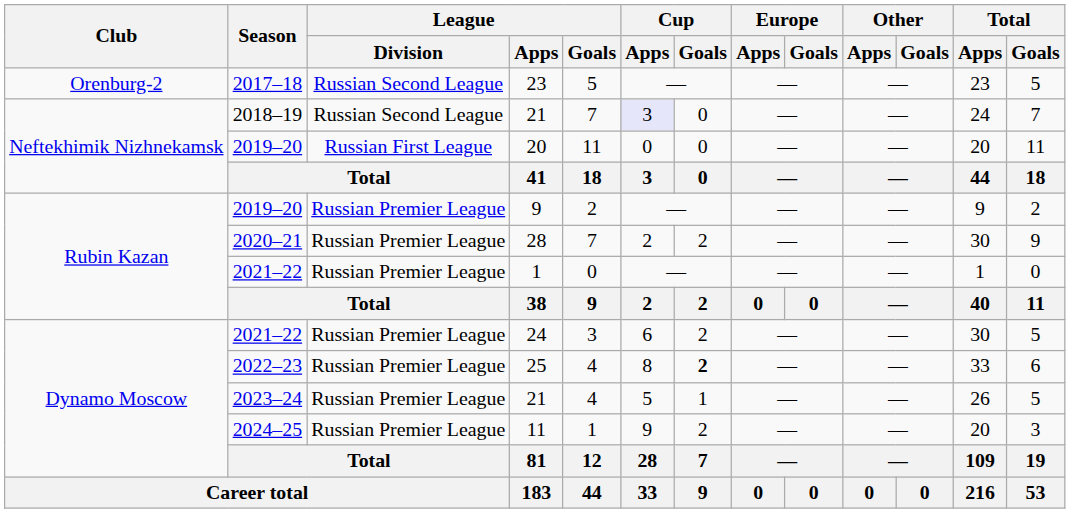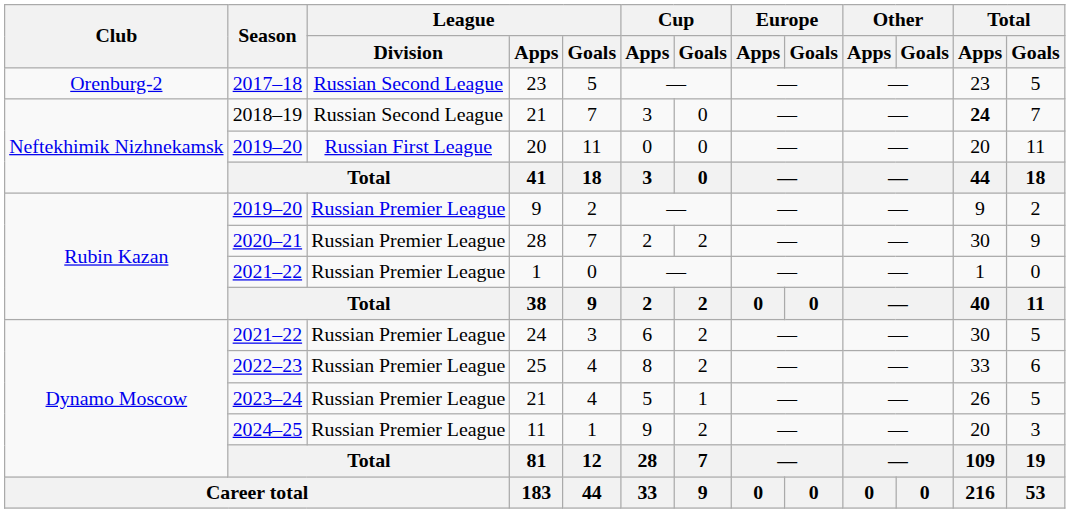(647, 114) lavender background -> (647, 114) no background
(980, 114) normal -> (980, 114) bold
(703, 366) bold -> (703, 366) normal
